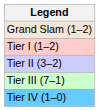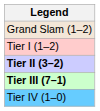(34, 64) normal -> (35, 64) bold
(36, 81) normal -> (37, 81) bold
